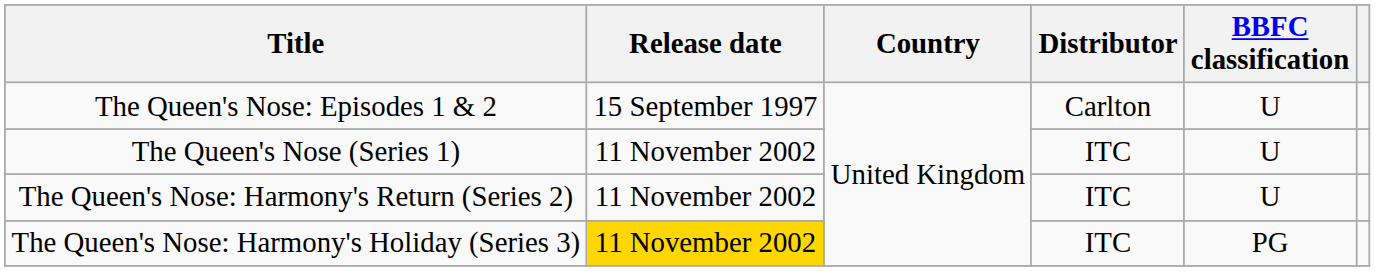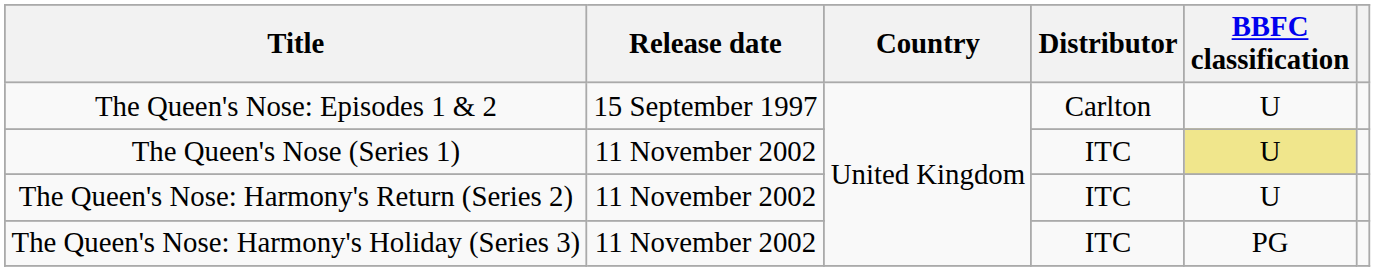(1270, 151) no background -> (1270, 151) khaki background
(705, 242) gold background -> (705, 242) no background
